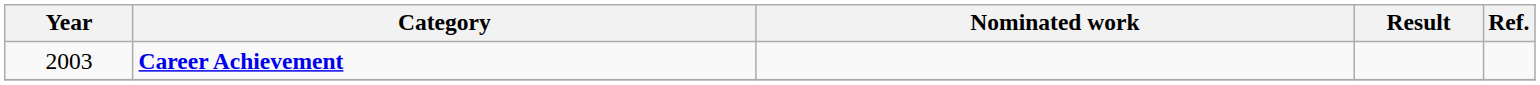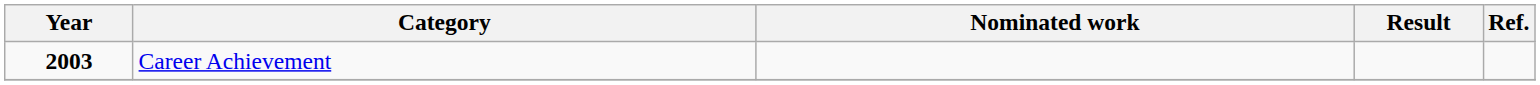(69, 60) normal -> (69, 60) bold
(241, 60) bold -> (235, 60) normal
